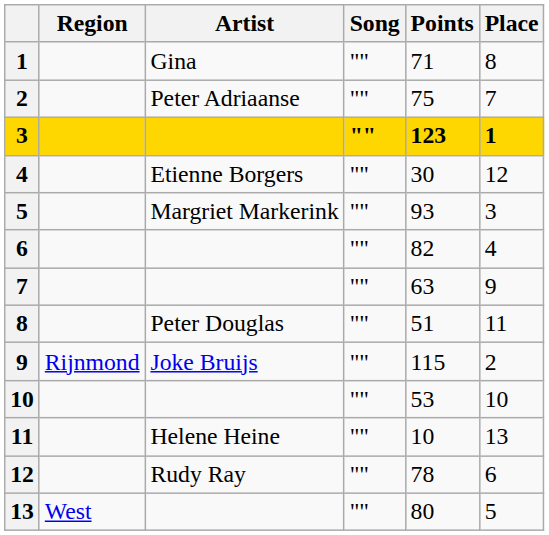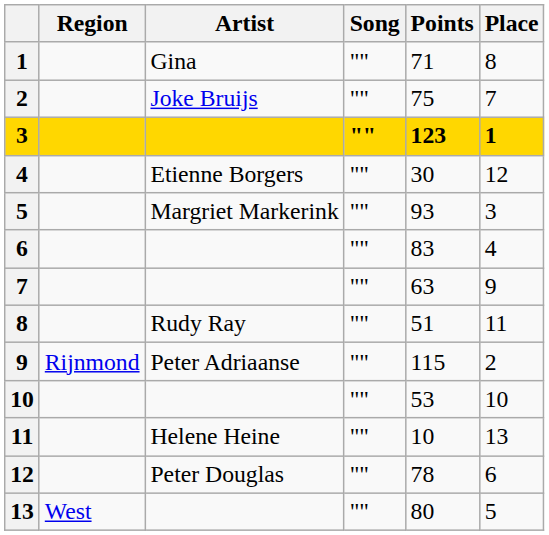(225, 98) Peter Adriaanse -> (204, 98) Joke Bruijs
(422, 248) 82 -> (422, 248) 83
(217, 323) Peter Douglas -> (198, 323) Rudy Ray
(204, 361) Joke Bruijs -> (225, 361) Peter Adriaanse
(198, 473) Rudy Ray -> (217, 473) Peter Douglas
